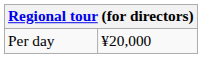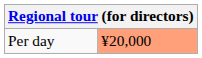(126, 41) no background -> (126, 41) lightsalmon background
